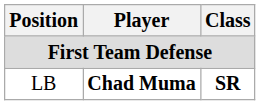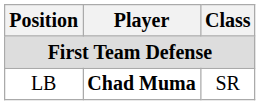(228, 83) bold -> (228, 83) normal
